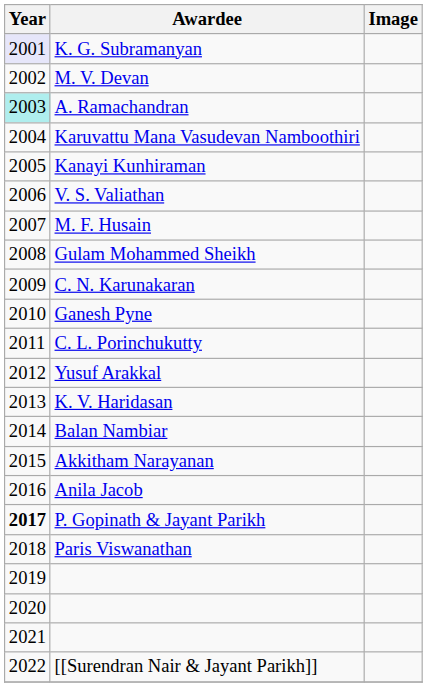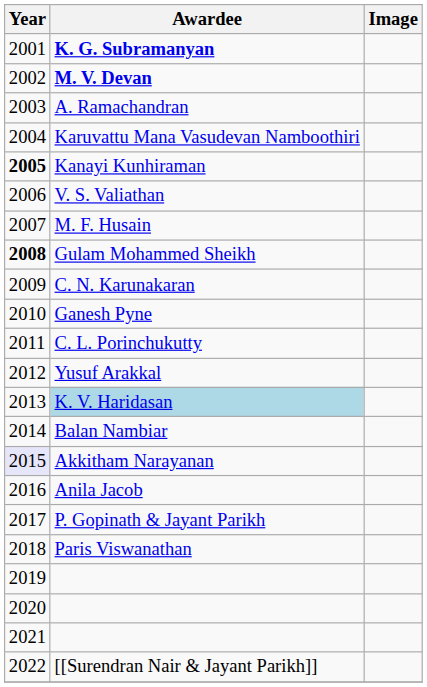(27, 48) lavender background -> (27, 48) no background
(128, 48) normal -> (134, 48) bold
(102, 78) normal -> (103, 78) bold
(27, 107) paleturquoise background -> (27, 107) no background
(27, 166) normal -> (27, 166) bold
(27, 254) normal -> (27, 254) bold
(113, 401) no background -> (113, 401) lightblue background
(27, 460) no background -> (27, 460) lavender background
(27, 519) bold -> (27, 519) normal
